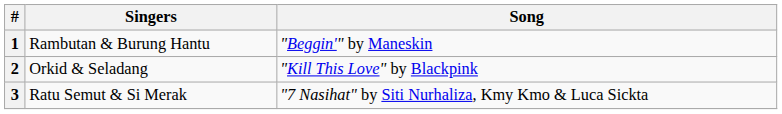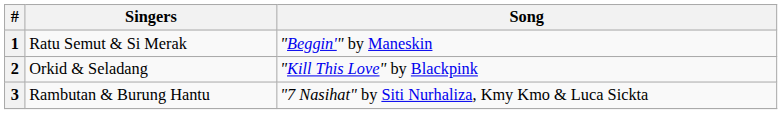(120, 43) Rambutan & Burung Hantu -> (108, 43) Ratu Semut & Si Merak
(108, 95) Ratu Semut & Si Merak -> (120, 95) Rambutan & Burung Hantu
